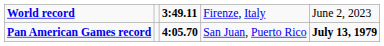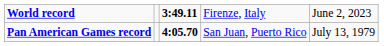(345, 32) bold -> (344, 32) normal
